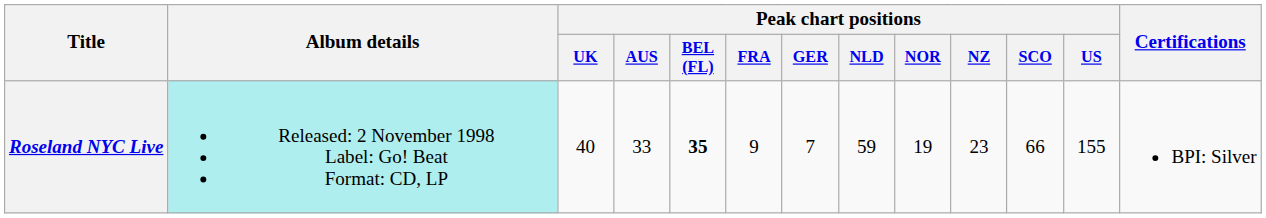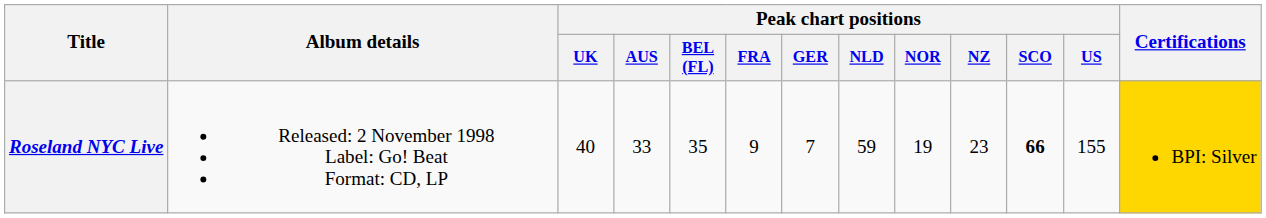(363, 158) paleturquoise background -> (363, 158) no background
(698, 146) bold -> (698, 146) normal
(1035, 146) normal -> (1035, 146) bold
(1190, 158) no background -> (1190, 158) gold background
